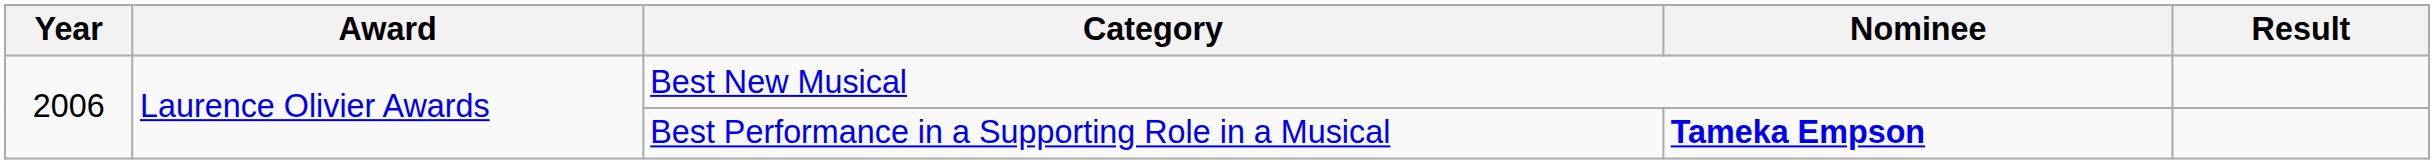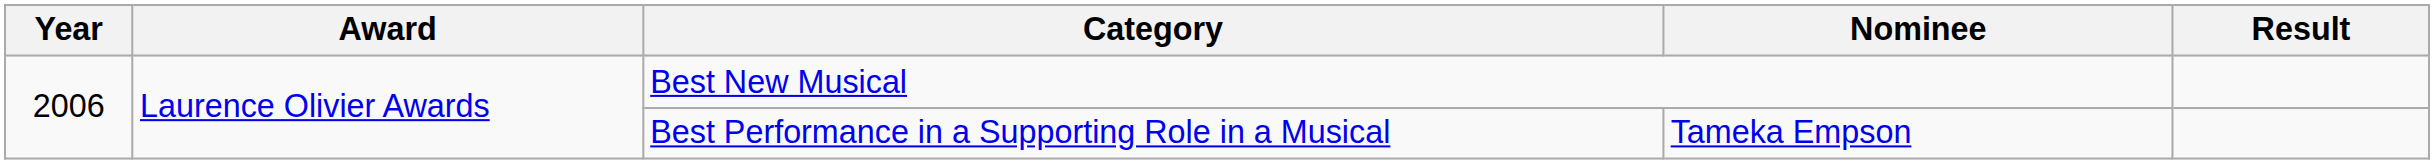(1798, 132) bold -> (1791, 132) normal
